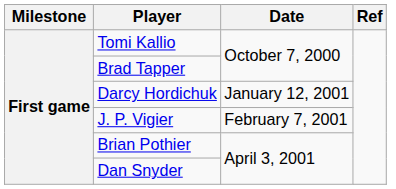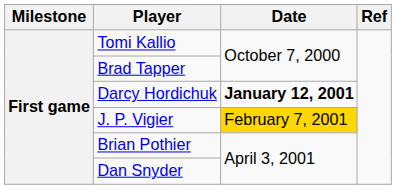(287, 94) normal -> (289, 94) bold
(286, 119) no background -> (286, 119) gold background
